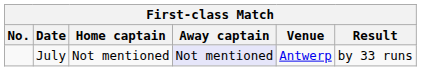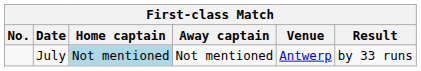(121, 55) no background -> (121, 55) lightblue background
(224, 55) lavender background -> (224, 55) no background
